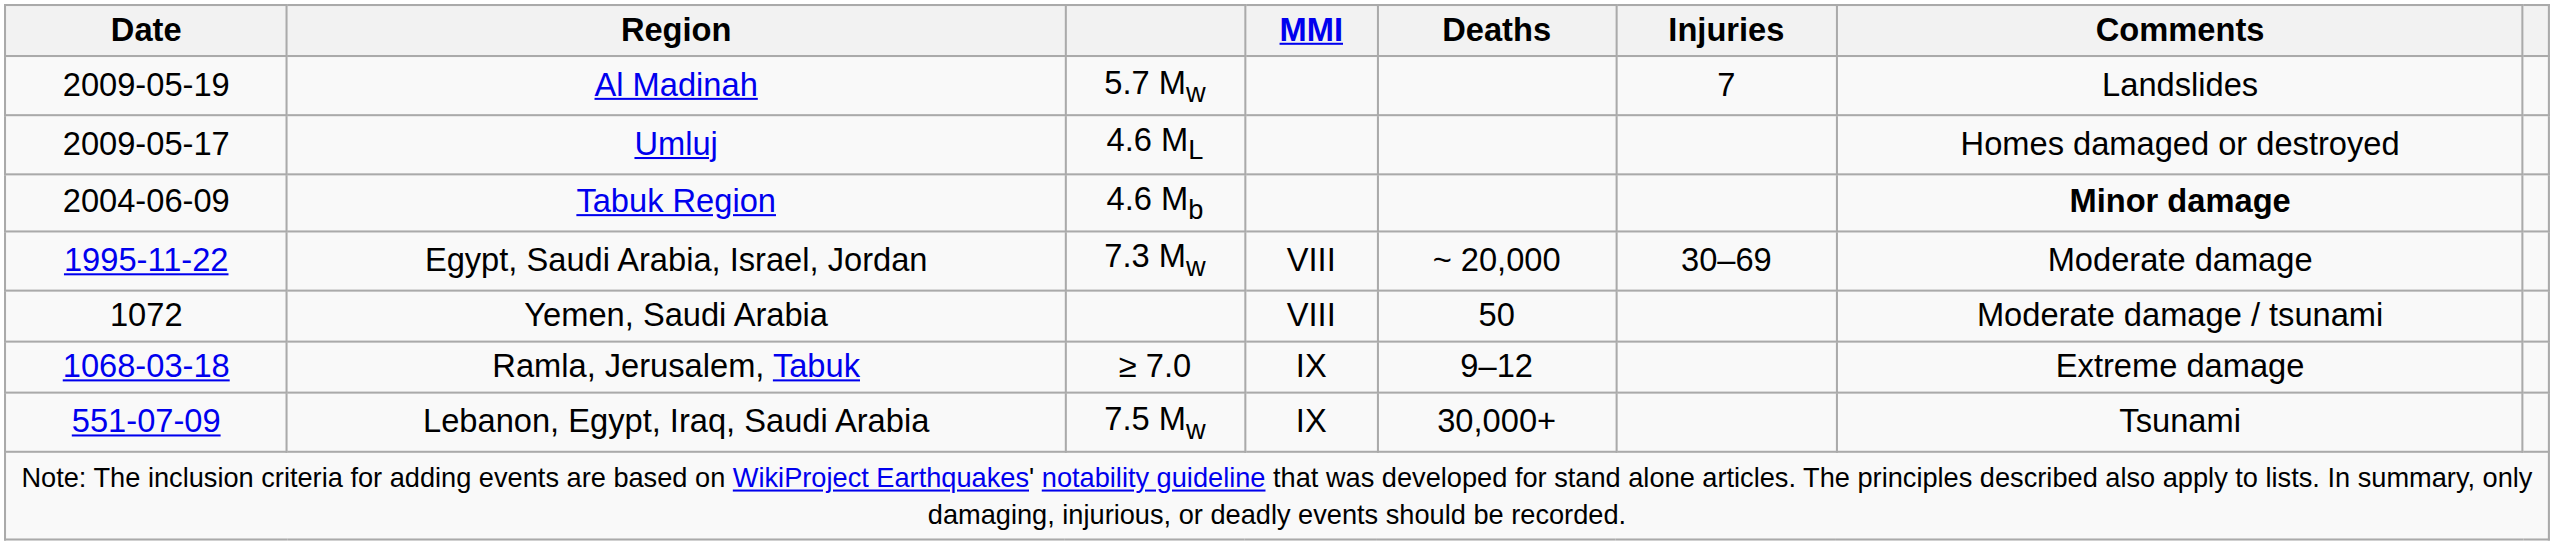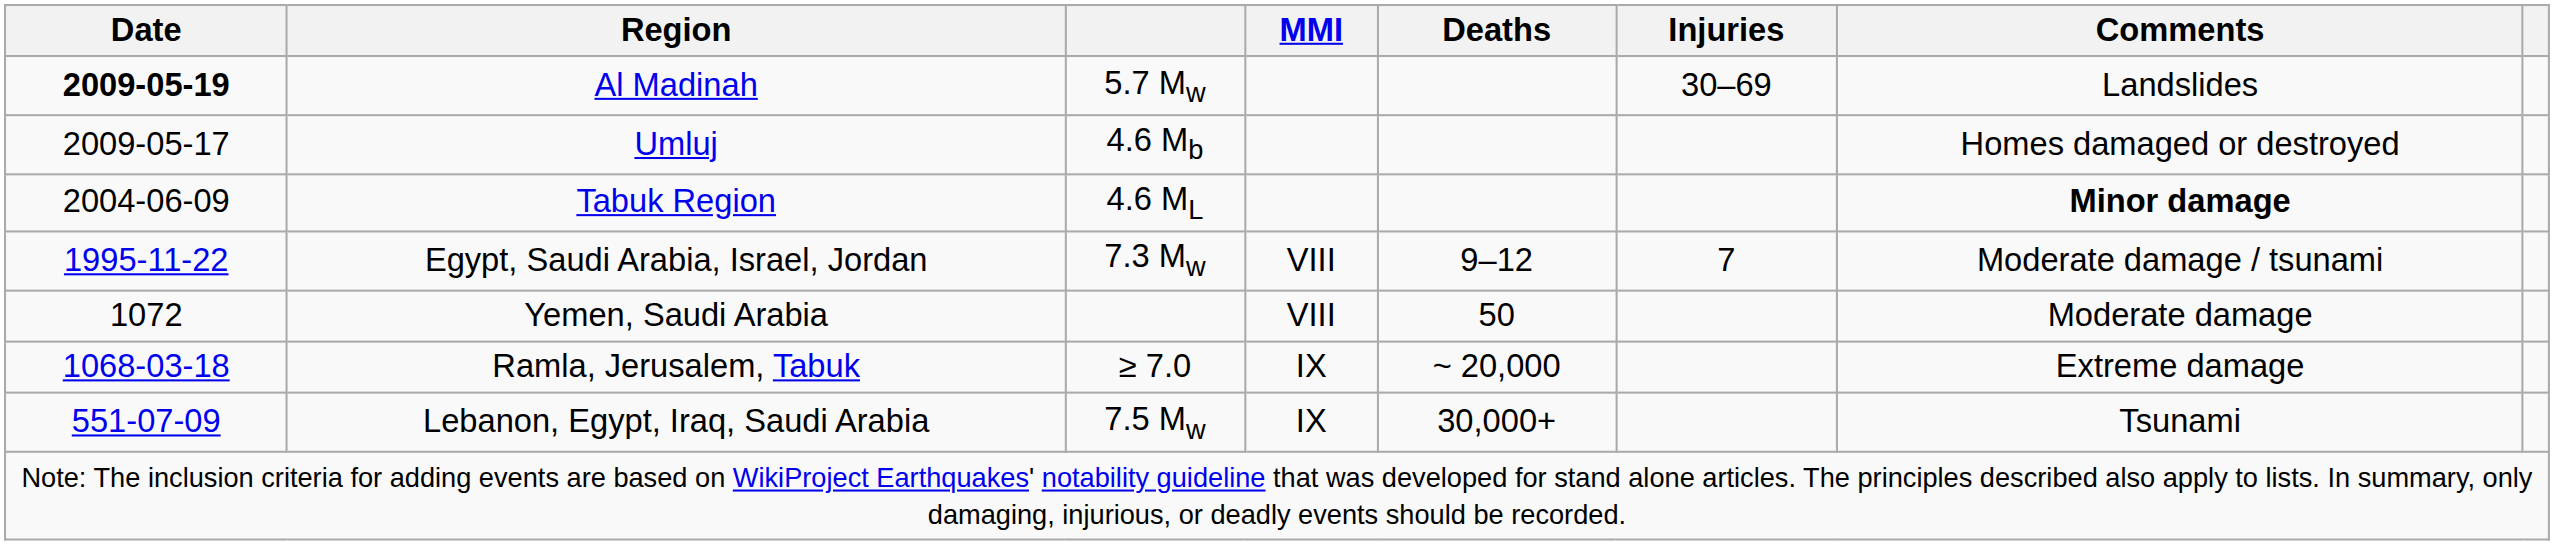(146, 85) normal -> (146, 85) bold
(1726, 85) 7 -> (1726, 85) 30–69
(1155, 144) 4.6 ML -> (1155, 144) 4.6 Mb
(1155, 202) 4.6 Mb -> (1155, 202) 4.6 ML
(1497, 260) ~ 20,000 -> (1497, 260) 9–12
(1726, 260) 30–69 -> (1726, 260) 7
(2180, 260) Moderate damage -> (2180, 260) Moderate damage / tsunami
(2180, 315) Moderate damage / tsunami -> (2180, 315) Moderate damage
(1497, 366) 9–12 -> (1497, 366) ~ 20,000
